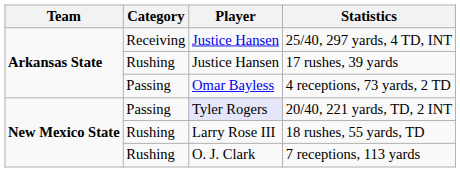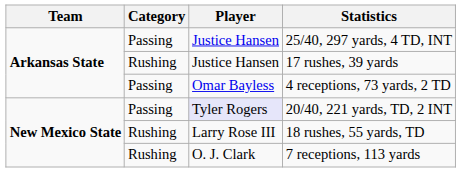(156, 39) Receiving -> (150, 39) Passing
